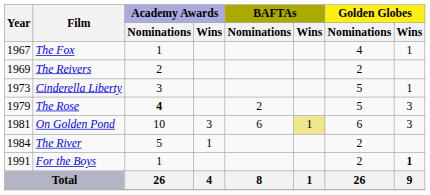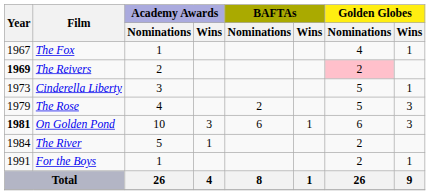(19, 69) normal -> (19, 69) bold
(359, 69) no background -> (359, 69) pink background
(159, 106) bold -> (159, 106) normal
(19, 124) normal -> (19, 124) bold
(309, 124) khaki background -> (309, 124) no background
(409, 161) bold -> (409, 161) normal
